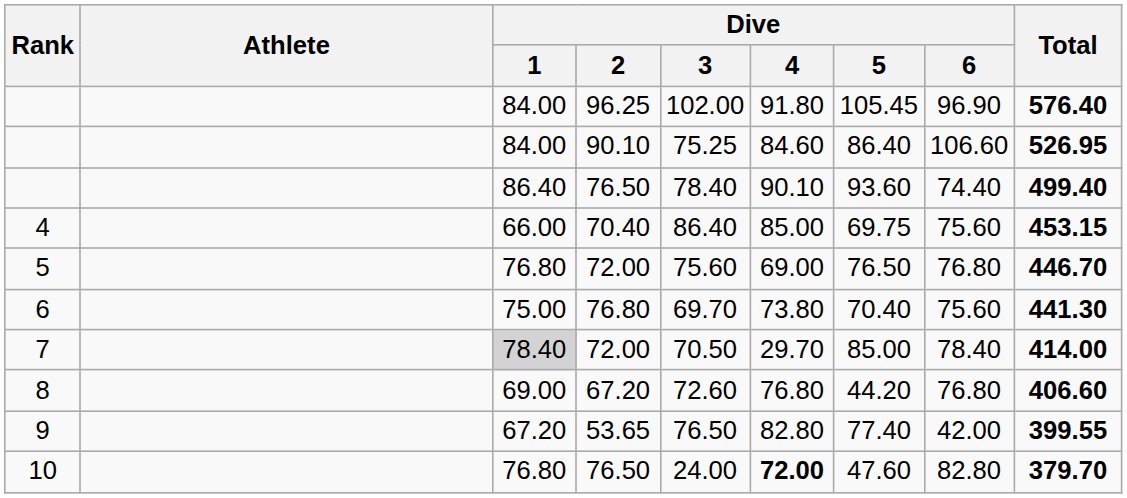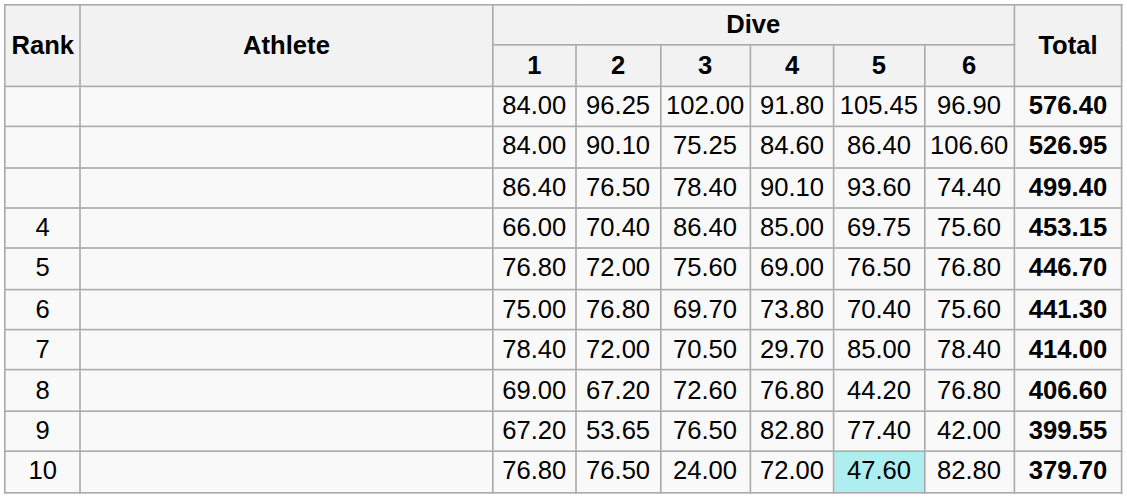(534, 349) lightgrey background -> (534, 349) no background
(792, 471) bold -> (792, 471) normal
(879, 471) no background -> (879, 471) paleturquoise background
